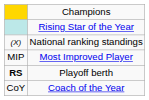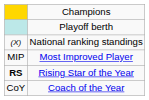(86, 27) Rising Star of the Year -> (86, 27) Playoff berth
(86, 73) Playoff berth -> (86, 73) Rising Star of the Year
